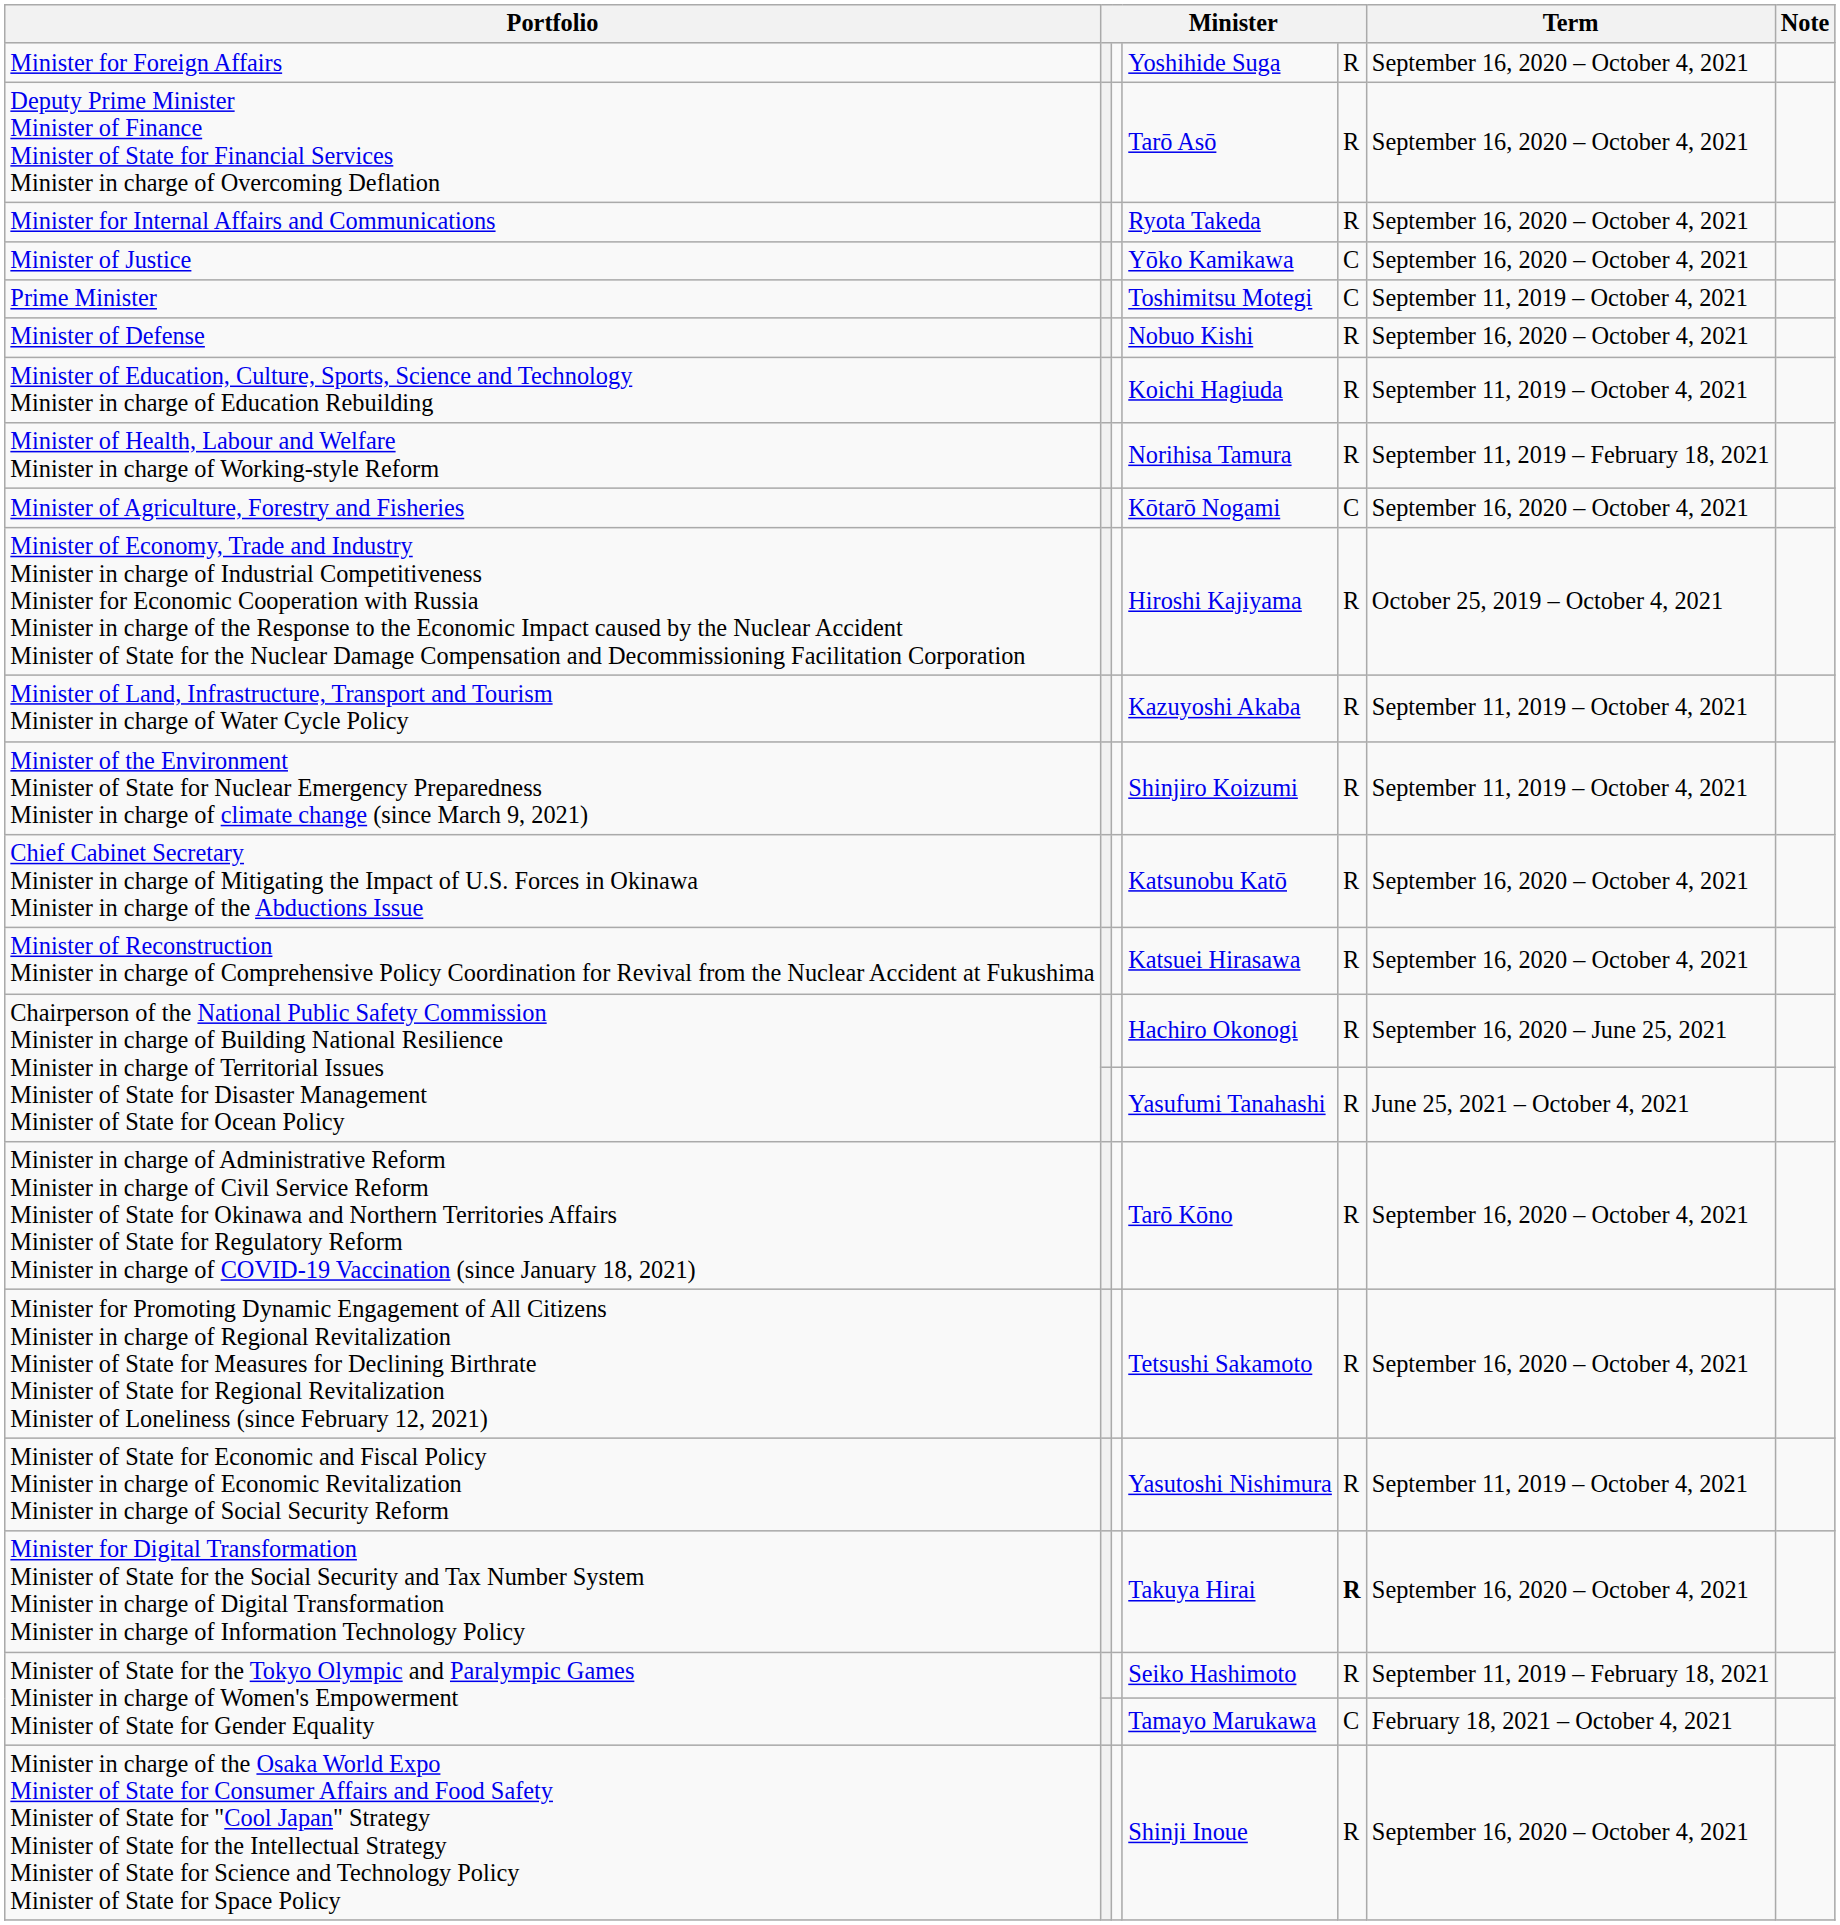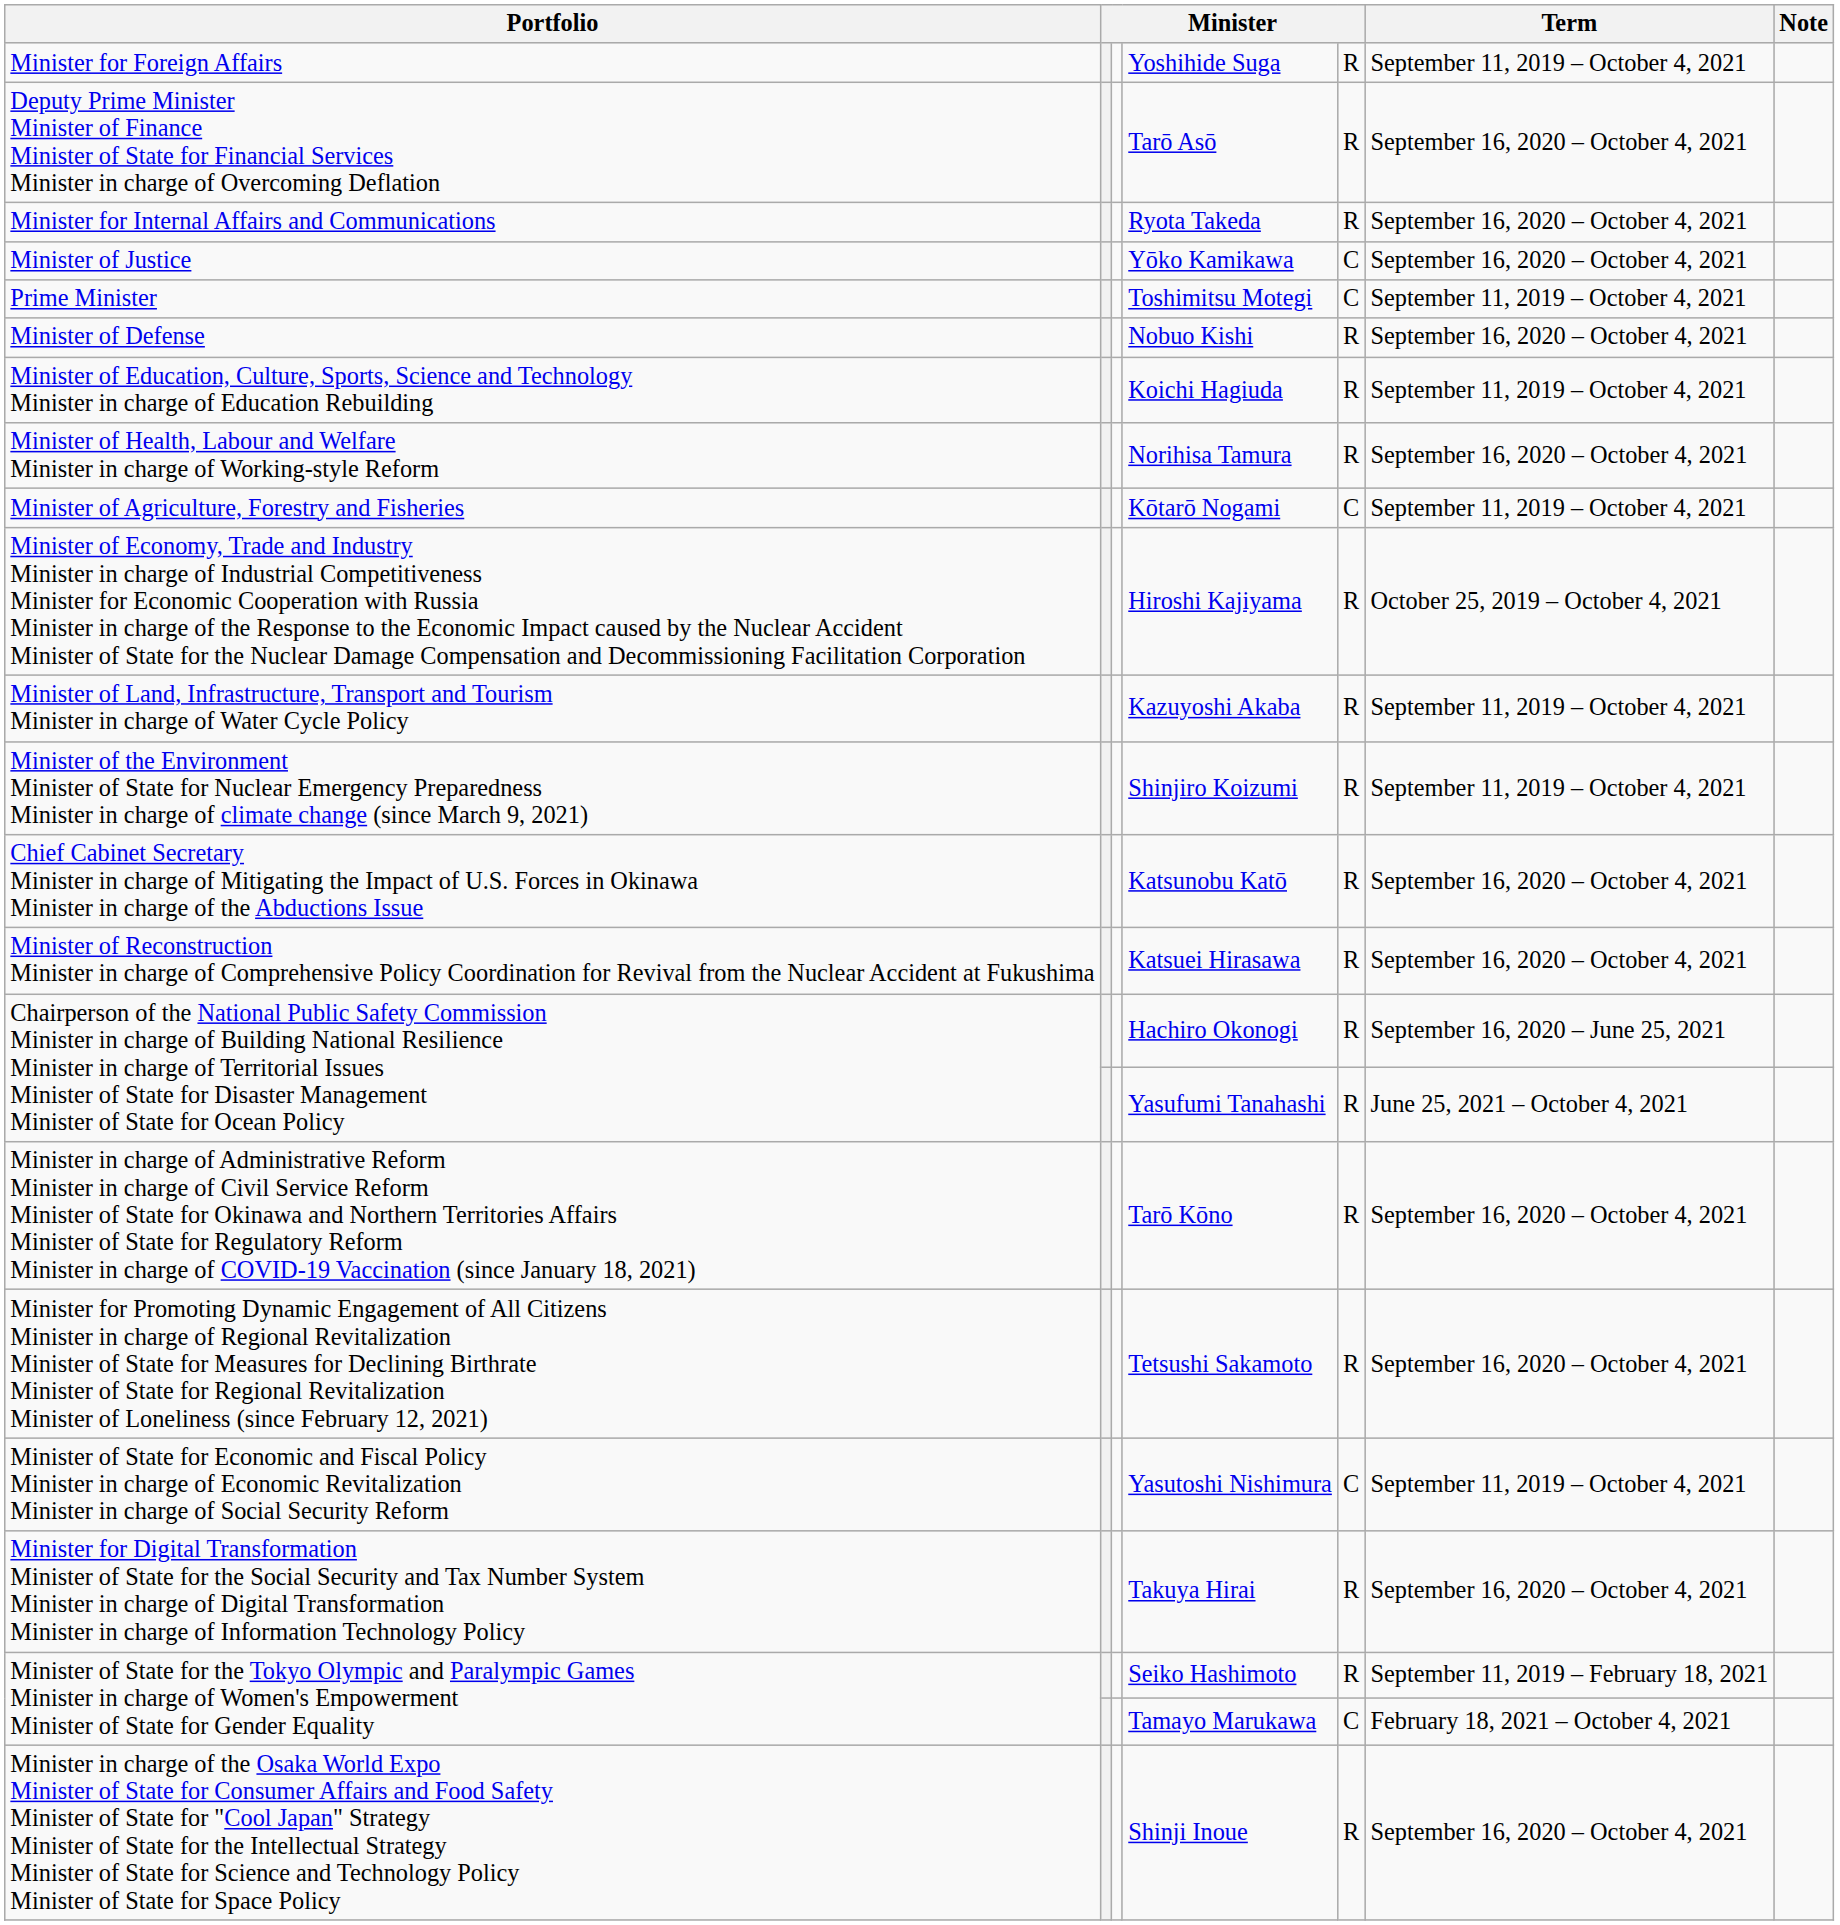(1560, 62) September 16, 2020 – October 4, 2021 -> (1558, 62) September 11, 2019 – October 4, 2021
(1571, 455) September 11, 2019 – February 18, 2021 -> (1559, 455) September 16, 2020 – October 4, 2021
(1560, 507) September 16, 2020 – October 4, 2021 -> (1558, 507) September 11, 2019 – October 4, 2021
(1351, 1484) R -> (1351, 1484) C
(1352, 1591) bold -> (1351, 1591) normal
